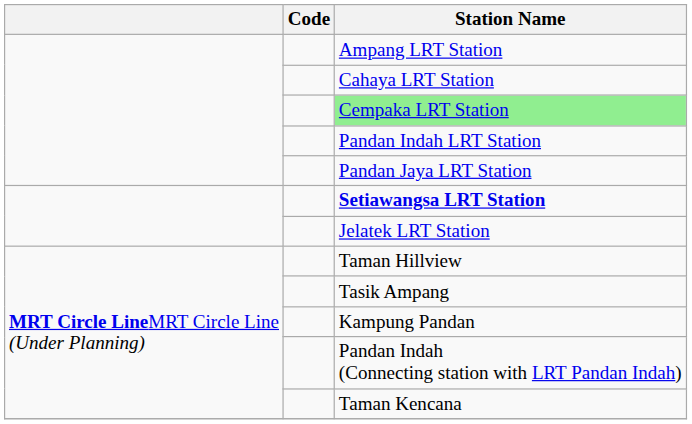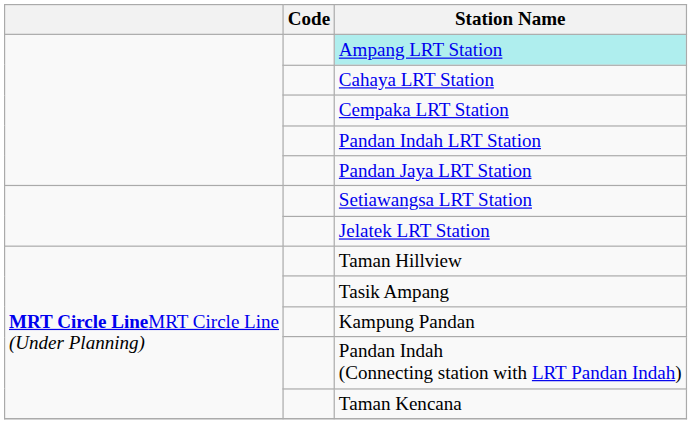(421, 49) no background -> (421, 49) paleturquoise background
(424, 110) lightgreen background -> (424, 110) no background
(442, 200) bold -> (435, 200) normal
